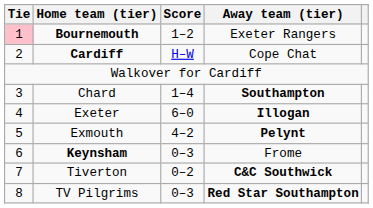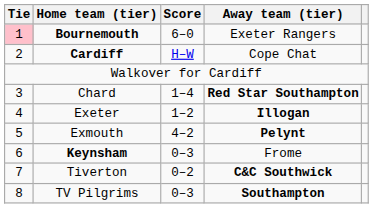(182, 34) 1–2 -> (182, 34) 6–0
(283, 94) Southampton -> (283, 94) Red Star Southampton
(182, 114) 6–0 -> (182, 114) 1–2
(283, 193) Red Star Southampton -> (283, 193) Southampton
